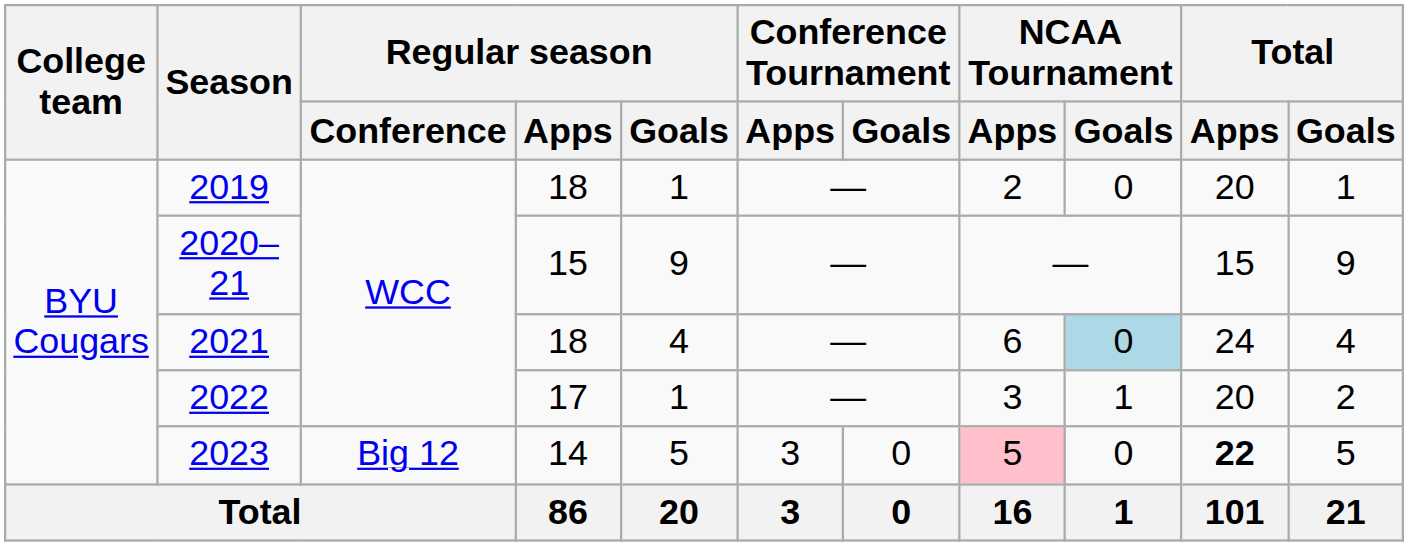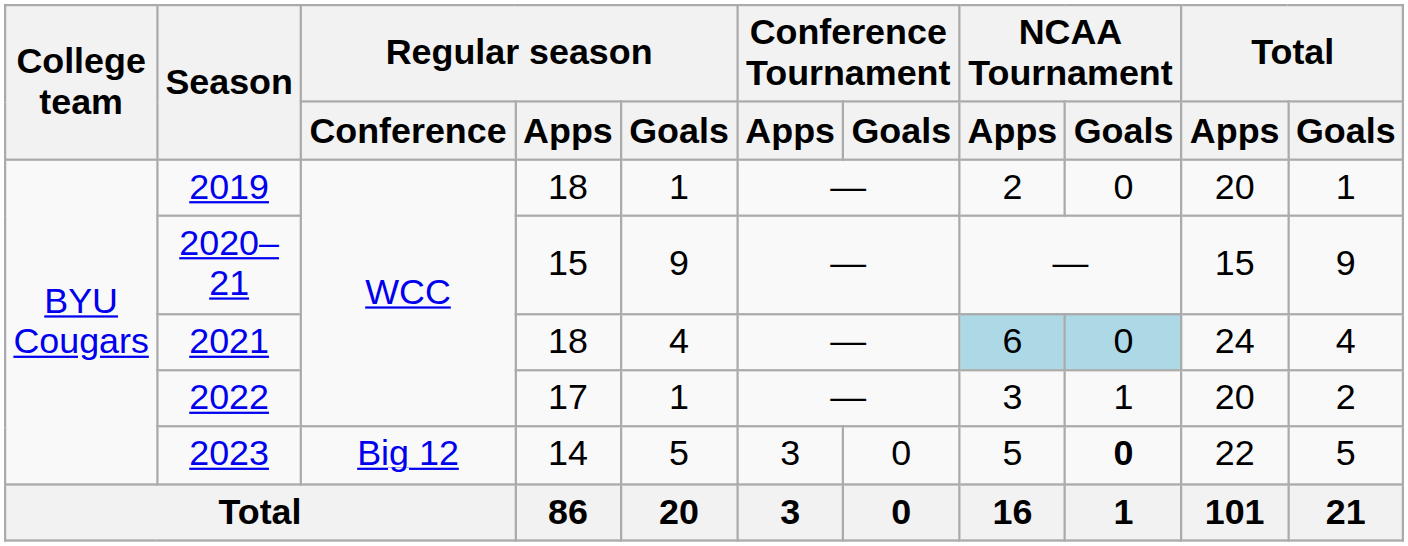(1012, 340) no background -> (1012, 340) lightblue background
(1012, 454) pink background -> (1012, 454) no background
(1124, 454) normal -> (1124, 454) bold
(1235, 454) bold -> (1235, 454) normal
